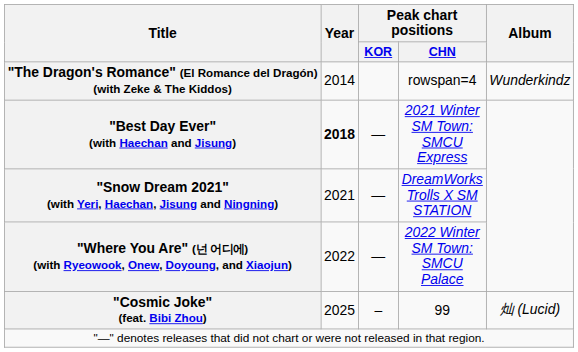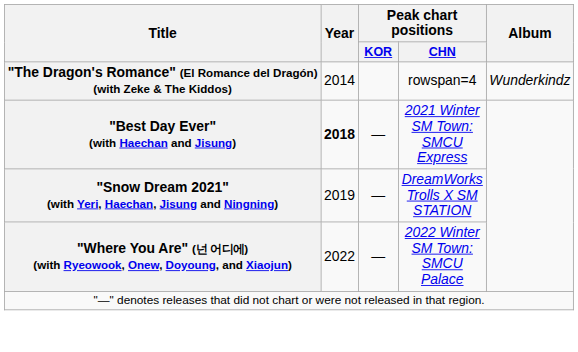(339, 195) 2021 -> (339, 195) 2019
- row: (163, 310)
